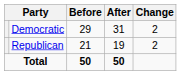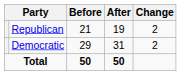rows swapped: (38, 29) <-> (38, 45)
